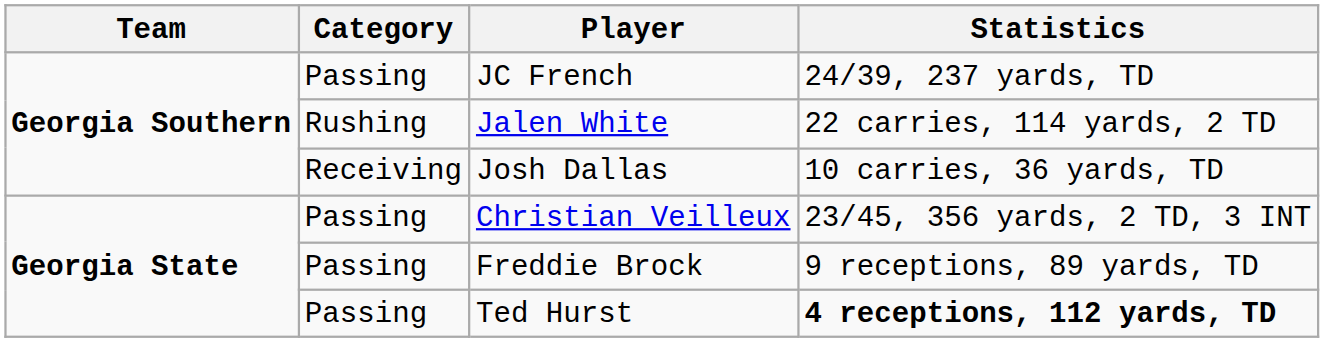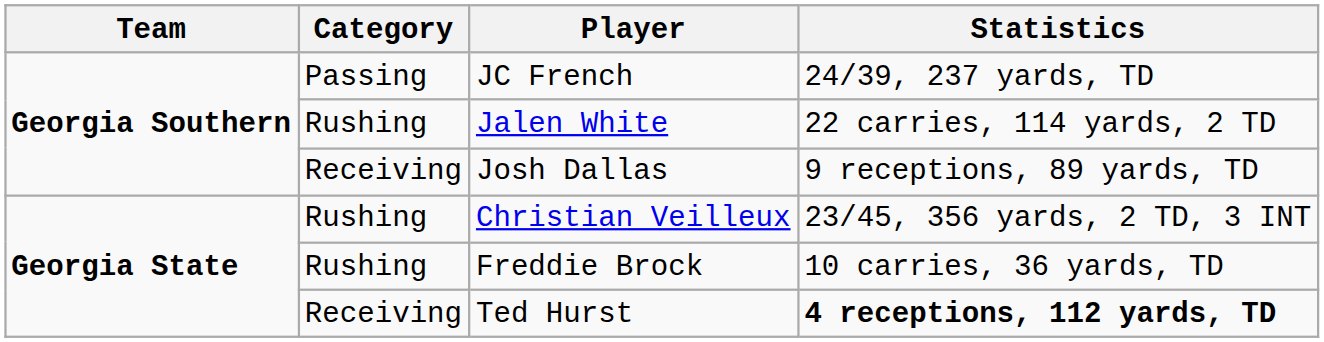(1014, 171) 10 carries, 36 yards, TD -> (1032, 171) 9 receptions, 89 yards, TD
(366, 219) Passing -> (366, 219) Rushing
(366, 266) Passing -> (366, 266) Rushing
(1032, 266) 9 receptions, 89 yards, TD -> (1014, 266) 10 carries, 36 yards, TD
(366, 314) Passing -> (383, 314) Receiving
